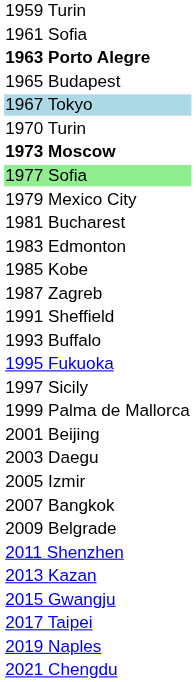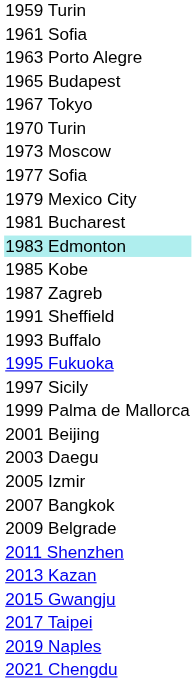(78, 57) bold -> (74, 57) normal
(49, 104) lightblue background -> (49, 104) no background
(60, 152) bold -> (58, 152) normal
(46, 175) lightgreen background -> (46, 175) no background
(66, 246) no background -> (66, 246) paleturquoise background
